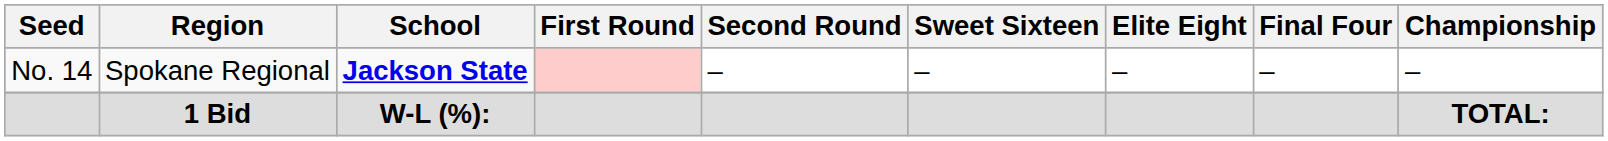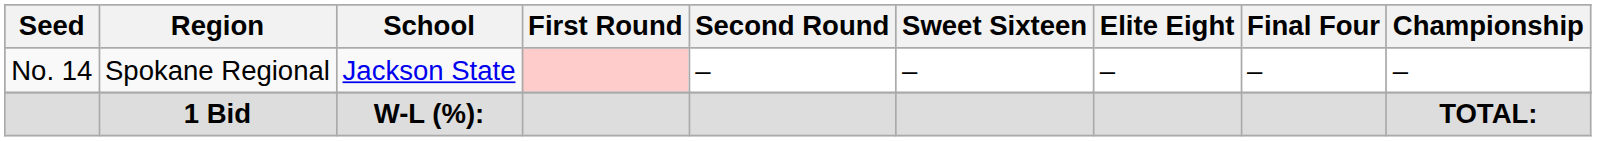(435, 69) bold -> (429, 69) normal
